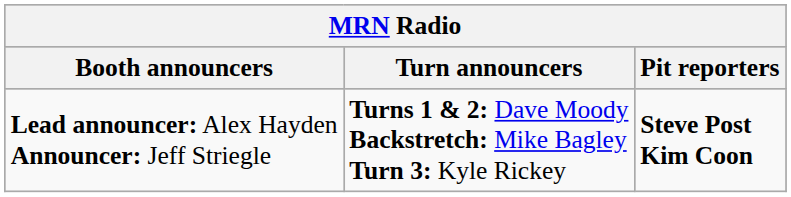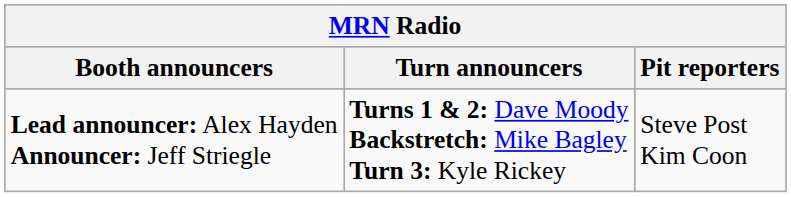(697, 140) bold -> (694, 140) normal
